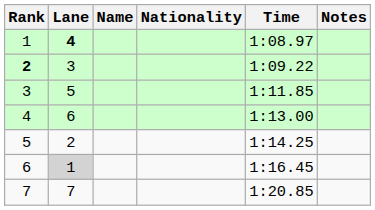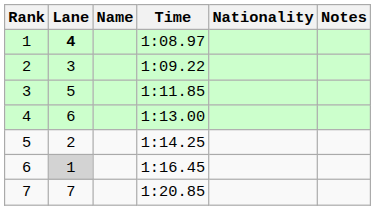columns swapped: (191, 17) <-> (281, 17)
(27, 67) bold -> (27, 67) normal
